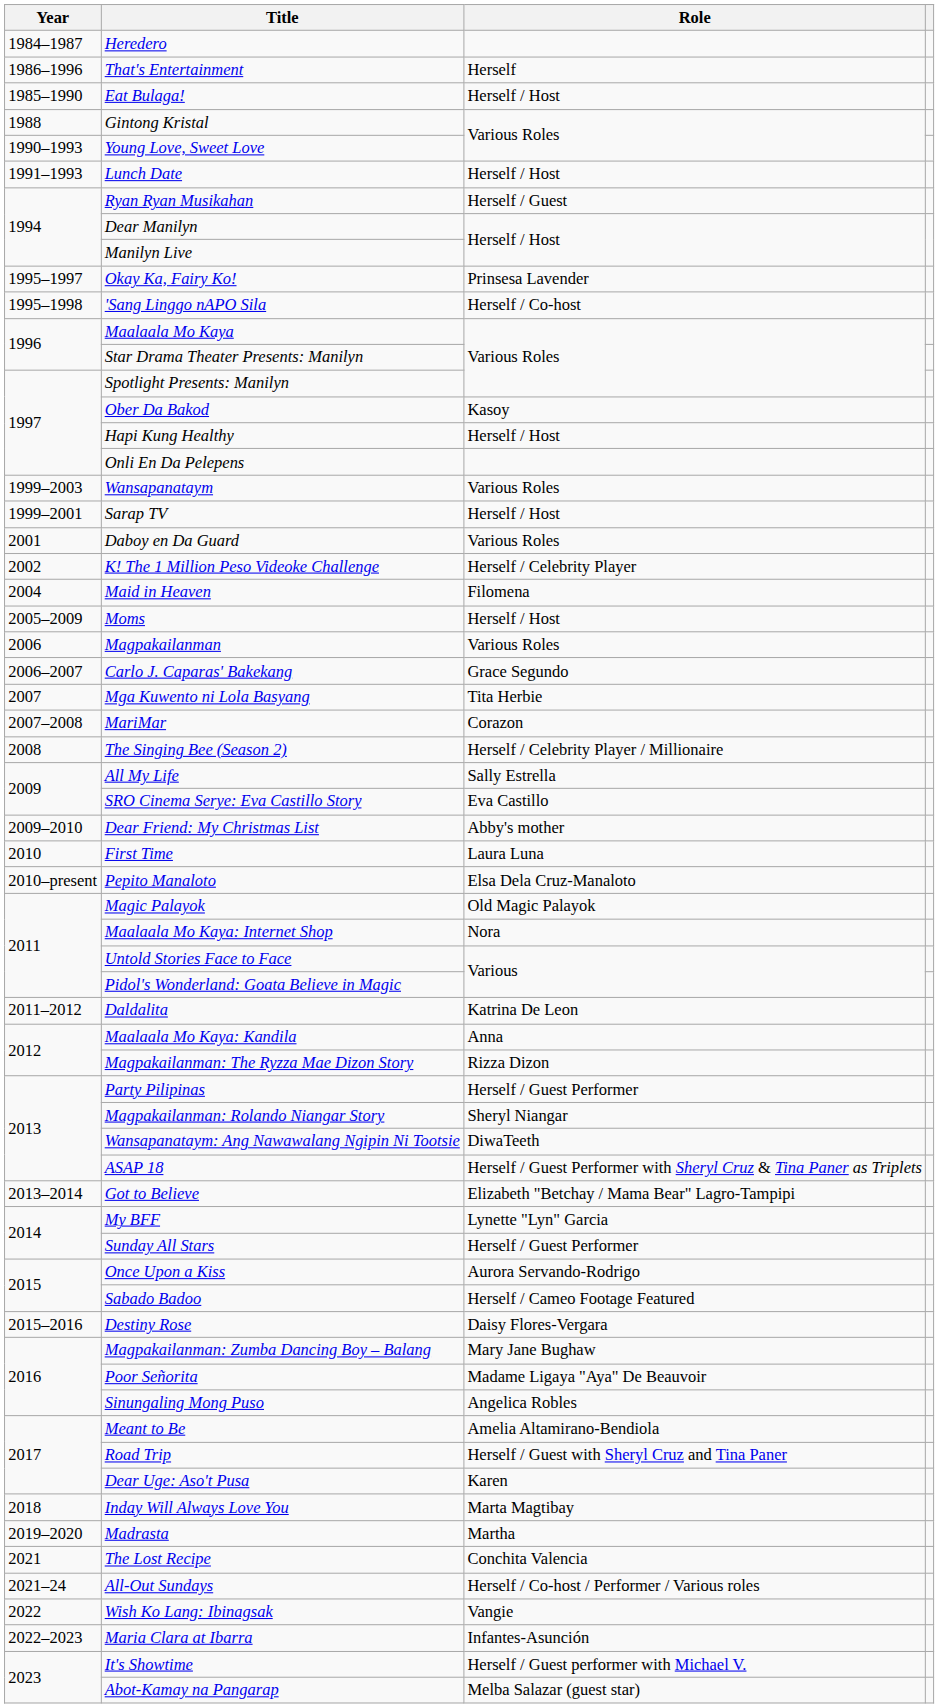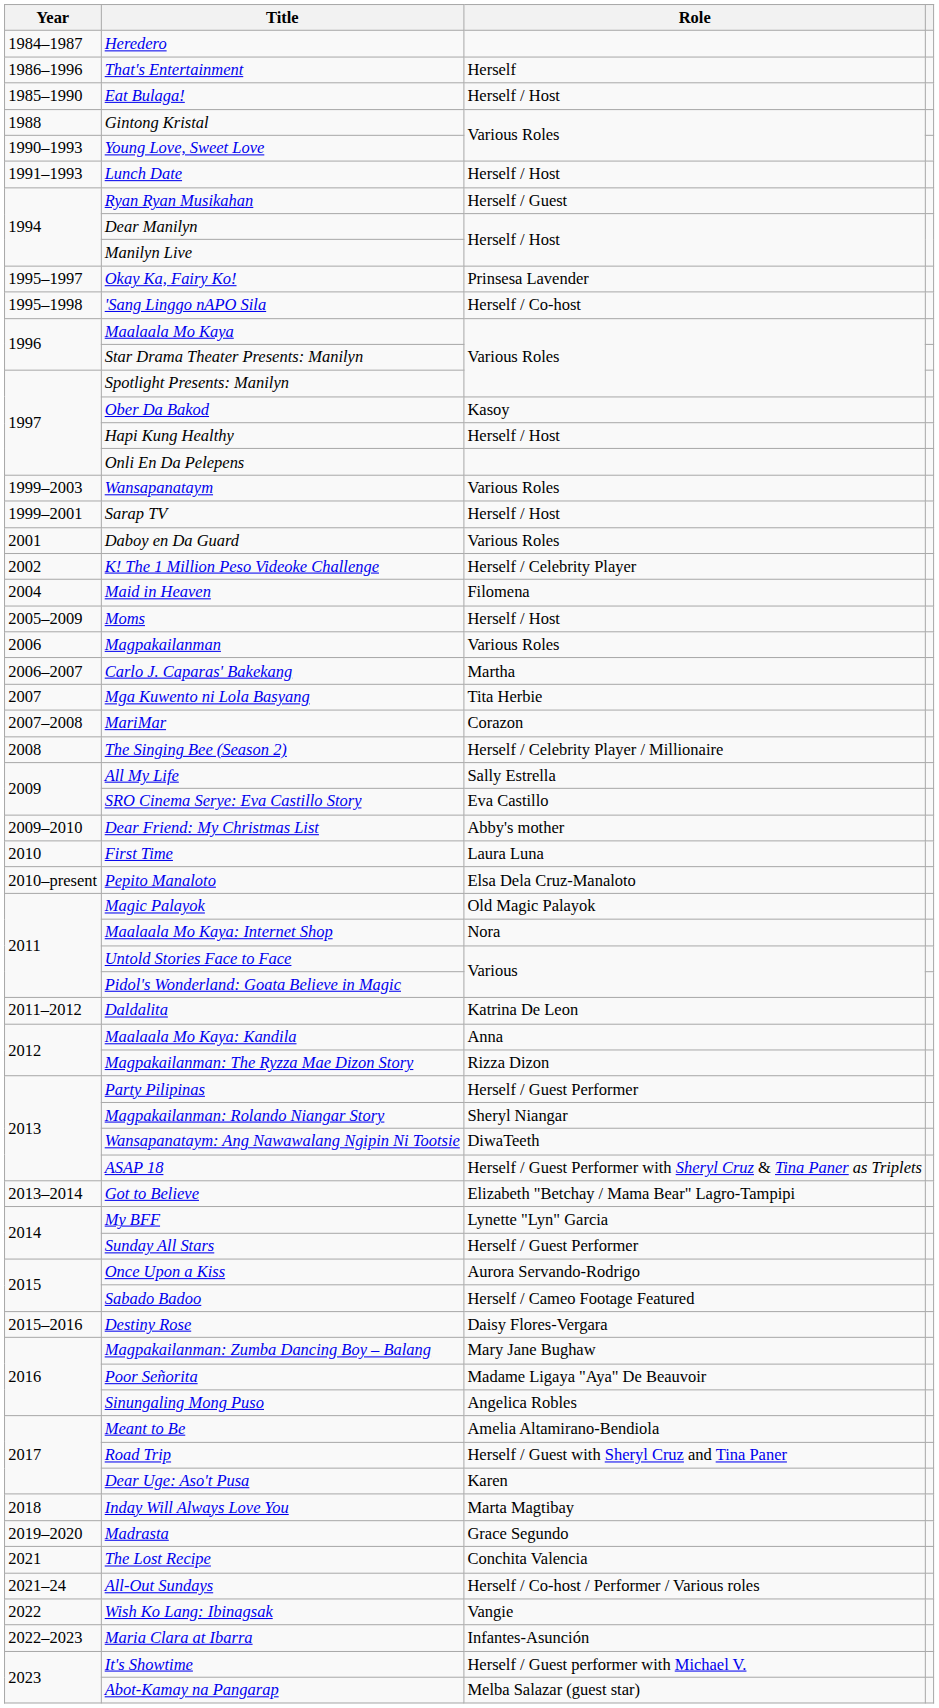(518, 670) Grace Segundo -> (491, 670) Martha
(491, 1533) Martha -> (518, 1533) Grace Segundo
